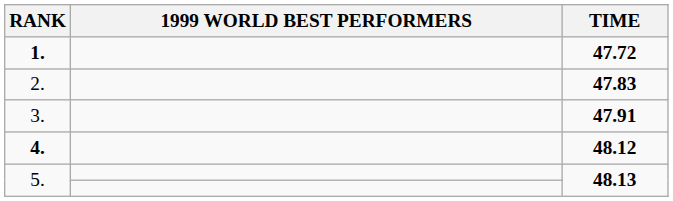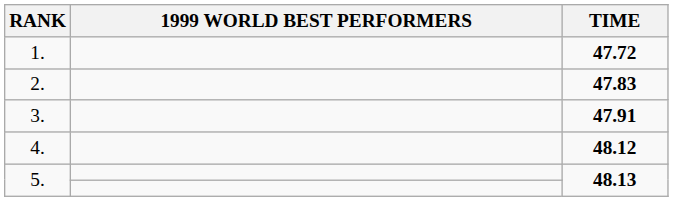(38, 52) bold -> (38, 52) normal
(38, 148) bold -> (38, 148) normal
